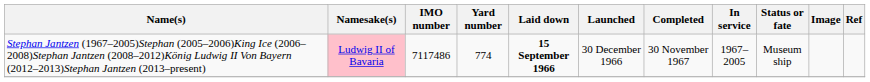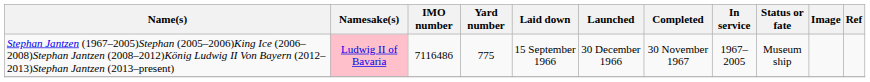(431, 55) 7117486 -> (434, 55) 7116486
(483, 55) 774 -> (486, 55) 775
(544, 55) bold -> (545, 55) normal
